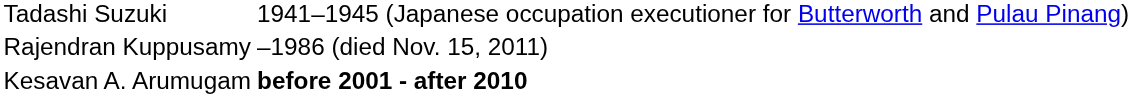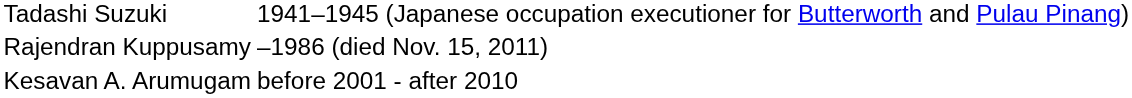(392, 80) bold -> (388, 80) normal
